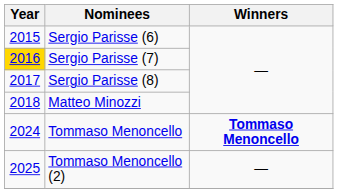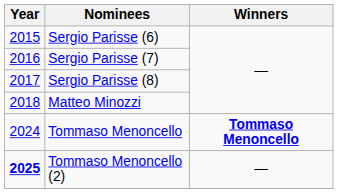(25, 59) gold background -> (25, 59) no background
(25, 169) normal -> (25, 169) bold
